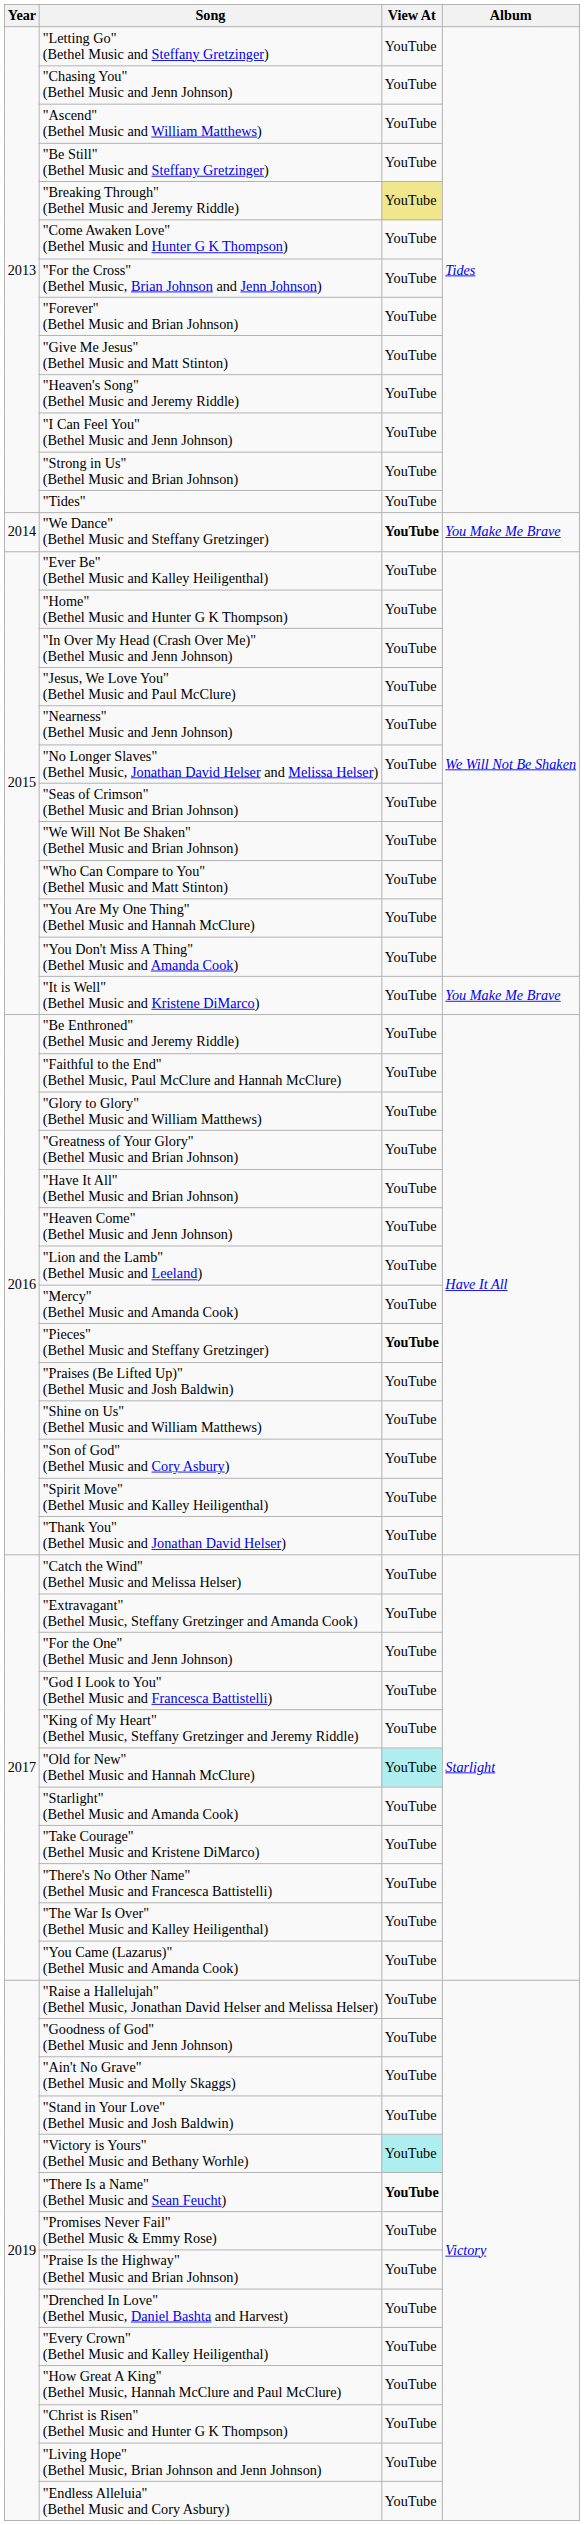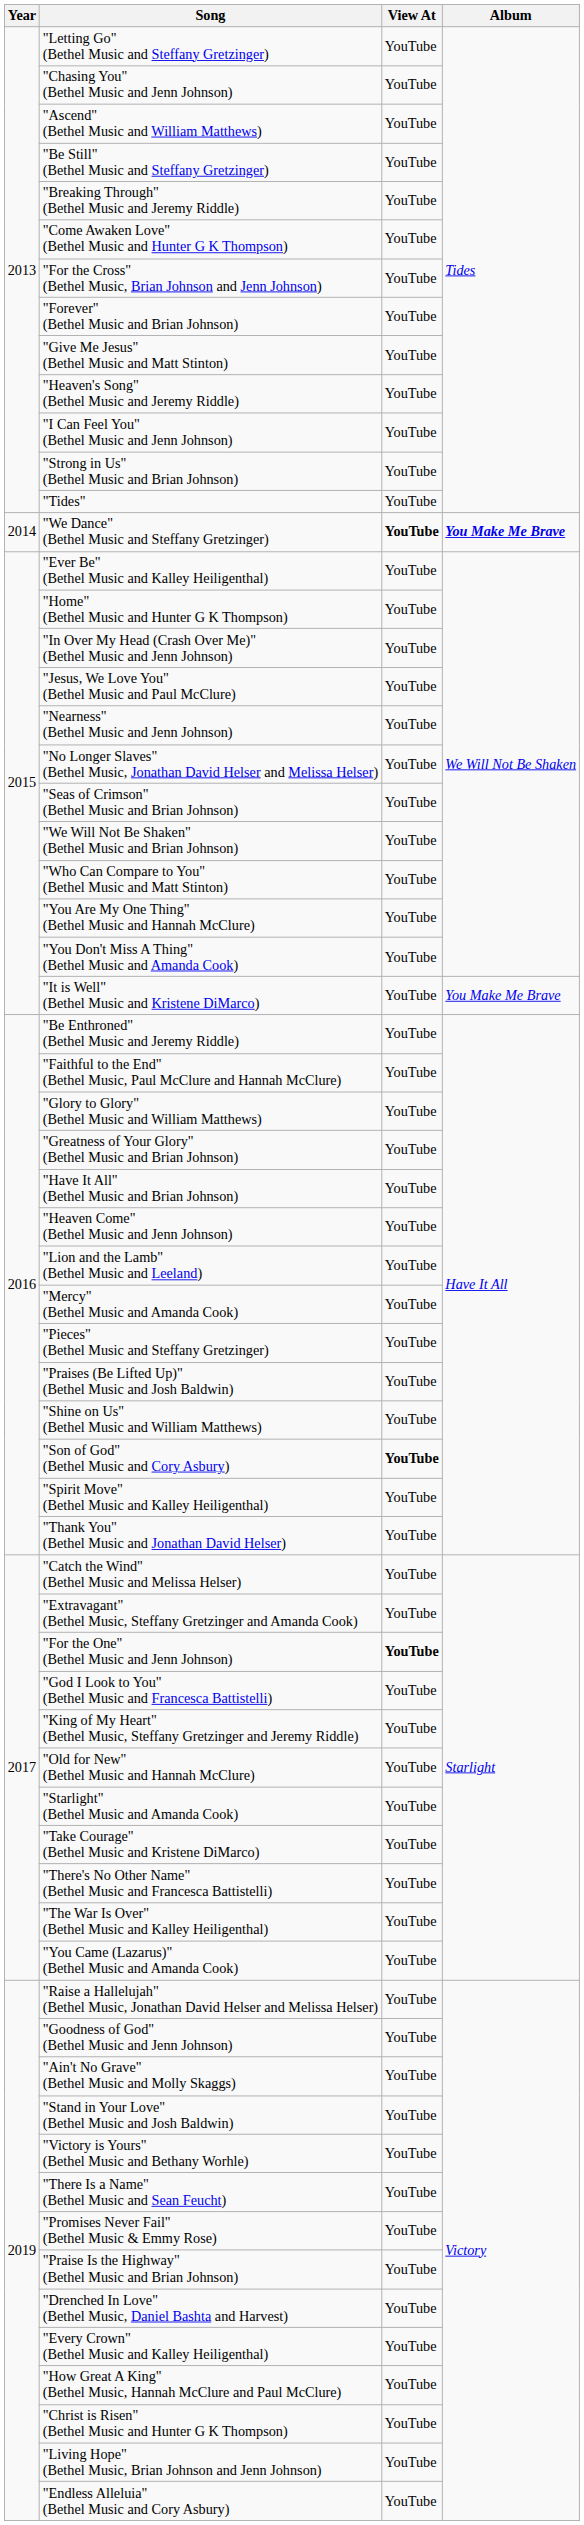(411, 200) khaki background -> (411, 200) no background
(503, 532) normal -> (505, 532) bold
(412, 1342) bold -> (411, 1342) normal
(411, 1458) normal -> (412, 1458) bold
(411, 1651) normal -> (412, 1651) bold
(411, 1767) paleturquoise background -> (411, 1767) no background
(411, 2153) paleturquoise background -> (411, 2153) no background
(412, 2192) bold -> (411, 2192) normal
